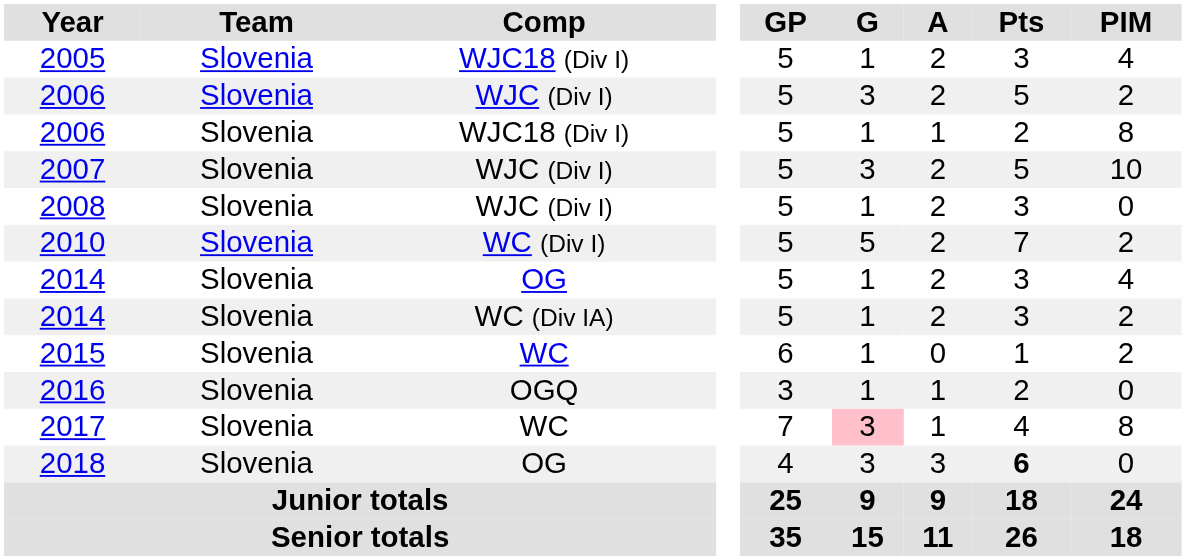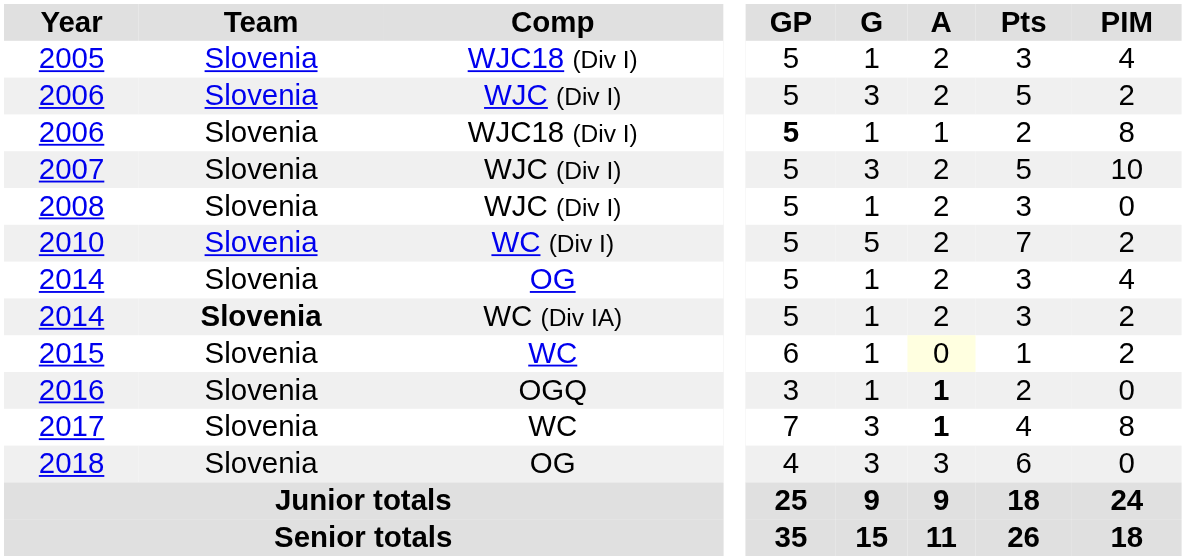(786, 132) normal -> (791, 132) bold
(257, 316) normal -> (261, 316) bold
(938, 353) no background -> (941, 353) lightyellow background
(938, 389) normal -> (941, 389) bold
(867, 426) pink background -> (872, 426) no background
(938, 426) normal -> (941, 426) bold
(1021, 463) bold -> (1024, 463) normal
